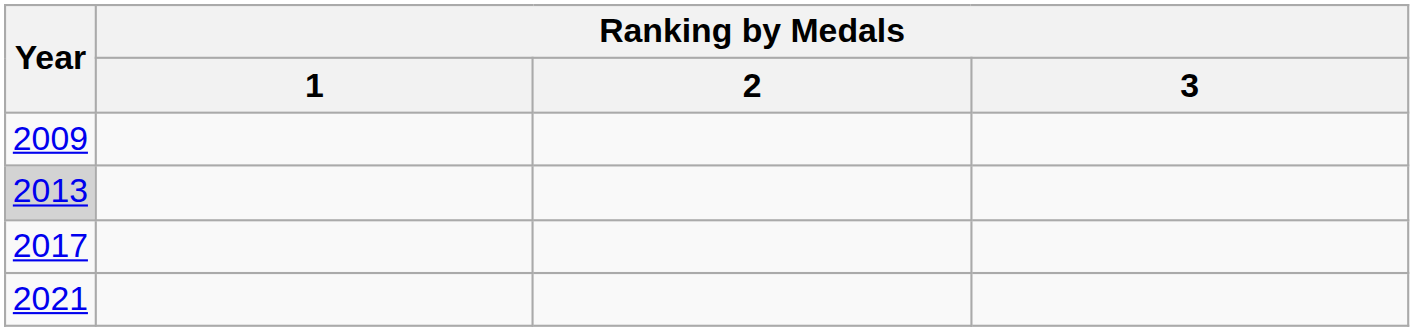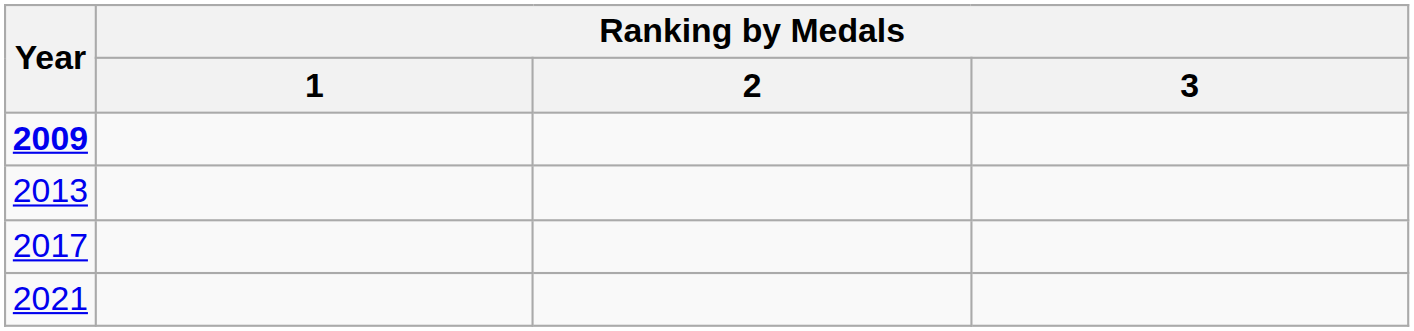(50, 138) normal -> (50, 138) bold
(50, 191) lightgrey background -> (50, 191) no background
